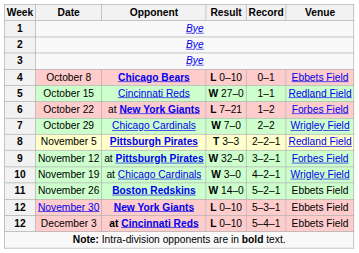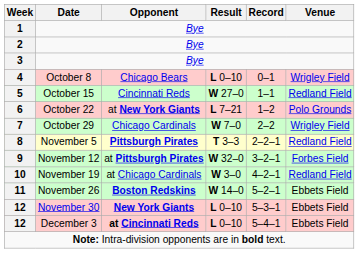(154, 77) bold -> (154, 77) normal
(320, 77) Ebbets Field -> (320, 77) Wrigley Field
(320, 110) Forbes Field -> (320, 110) Polo Grounds
(320, 175) Wrigley Field -> (320, 175) Redland Field
